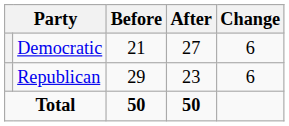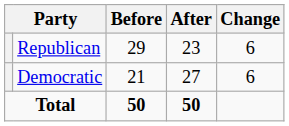rows swapped: (60, 47) <-> (59, 76)
